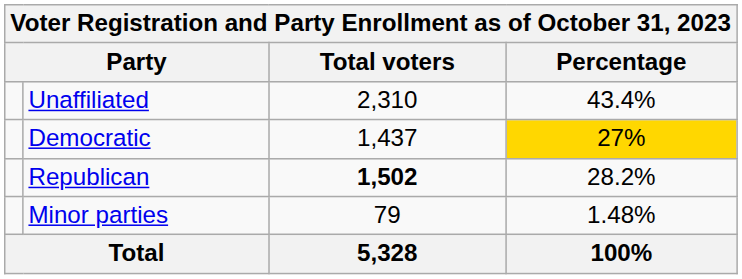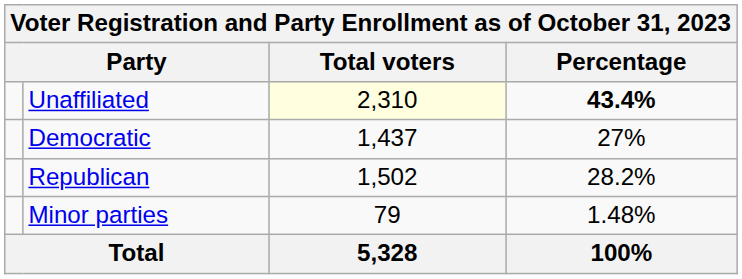(387, 100) no background -> (387, 100) lightyellow background
(621, 100) normal -> (621, 100) bold
(621, 138) gold background -> (621, 138) no background
(387, 176) bold -> (387, 176) normal
